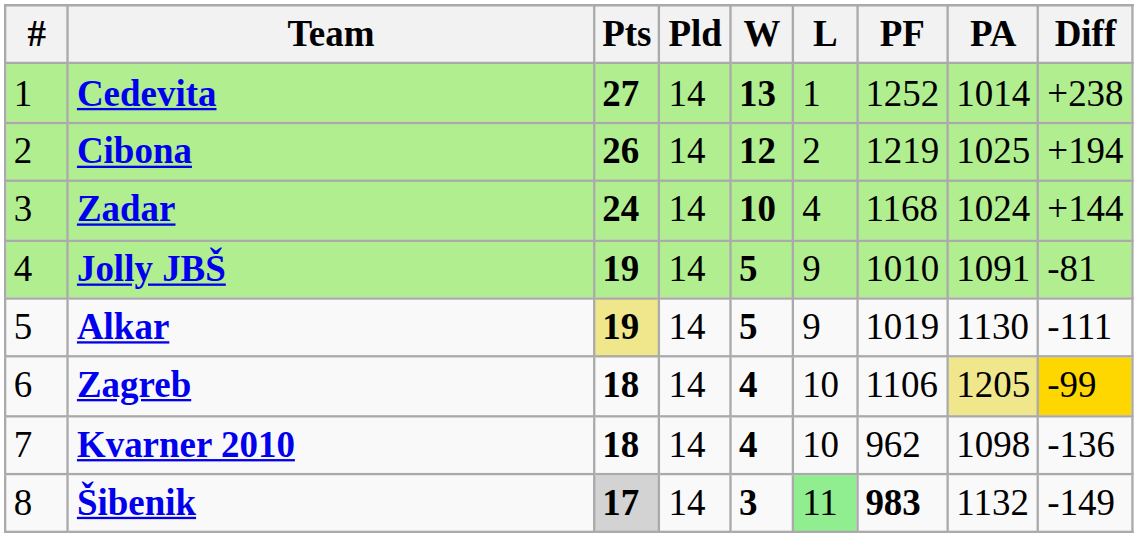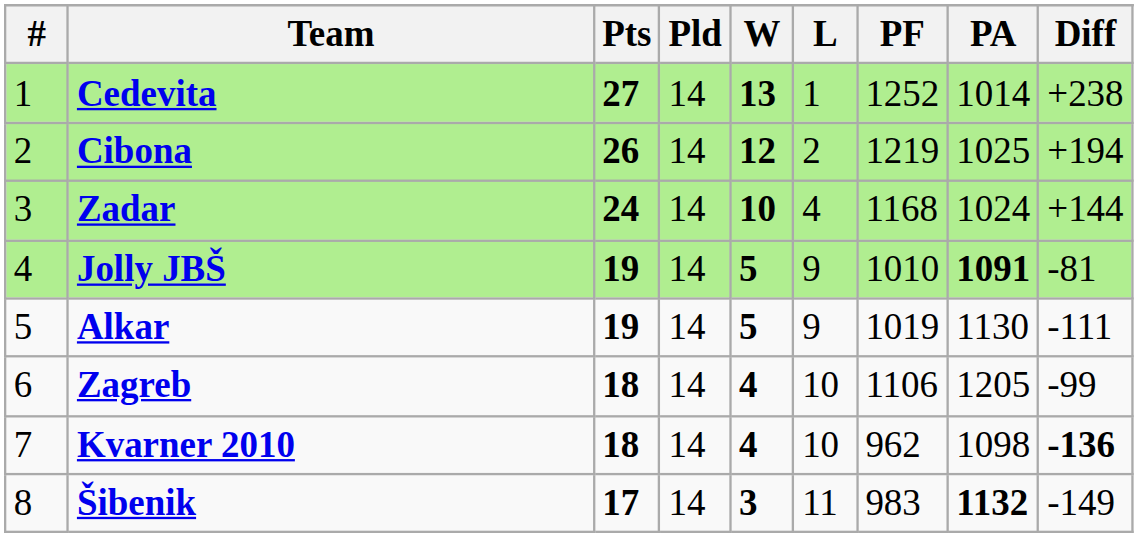(993, 268) normal -> (993, 268) bold
(621, 326) khaki background -> (621, 326) no background
(993, 385) khaki background -> (993, 385) no background
(1072, 385) gold background -> (1072, 385) no background
(1081, 444) normal -> (1081, 444) bold
(621, 502) lightgrey background -> (621, 502) no background
(820, 502) lightgreen background -> (820, 502) no background
(893, 502) bold -> (893, 502) normal
(993, 502) normal -> (992, 502) bold
